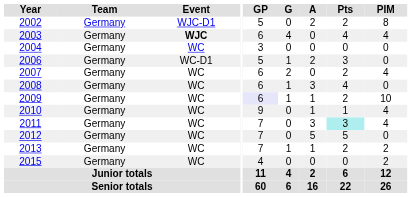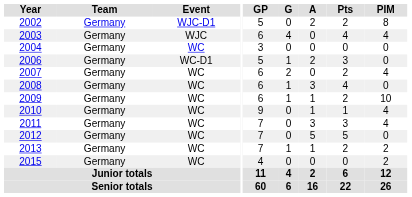(196, 35) bold -> (196, 35) normal
(261, 98) lavender background -> (261, 98) no background
(345, 123) paleturquoise background -> (345, 123) no background
